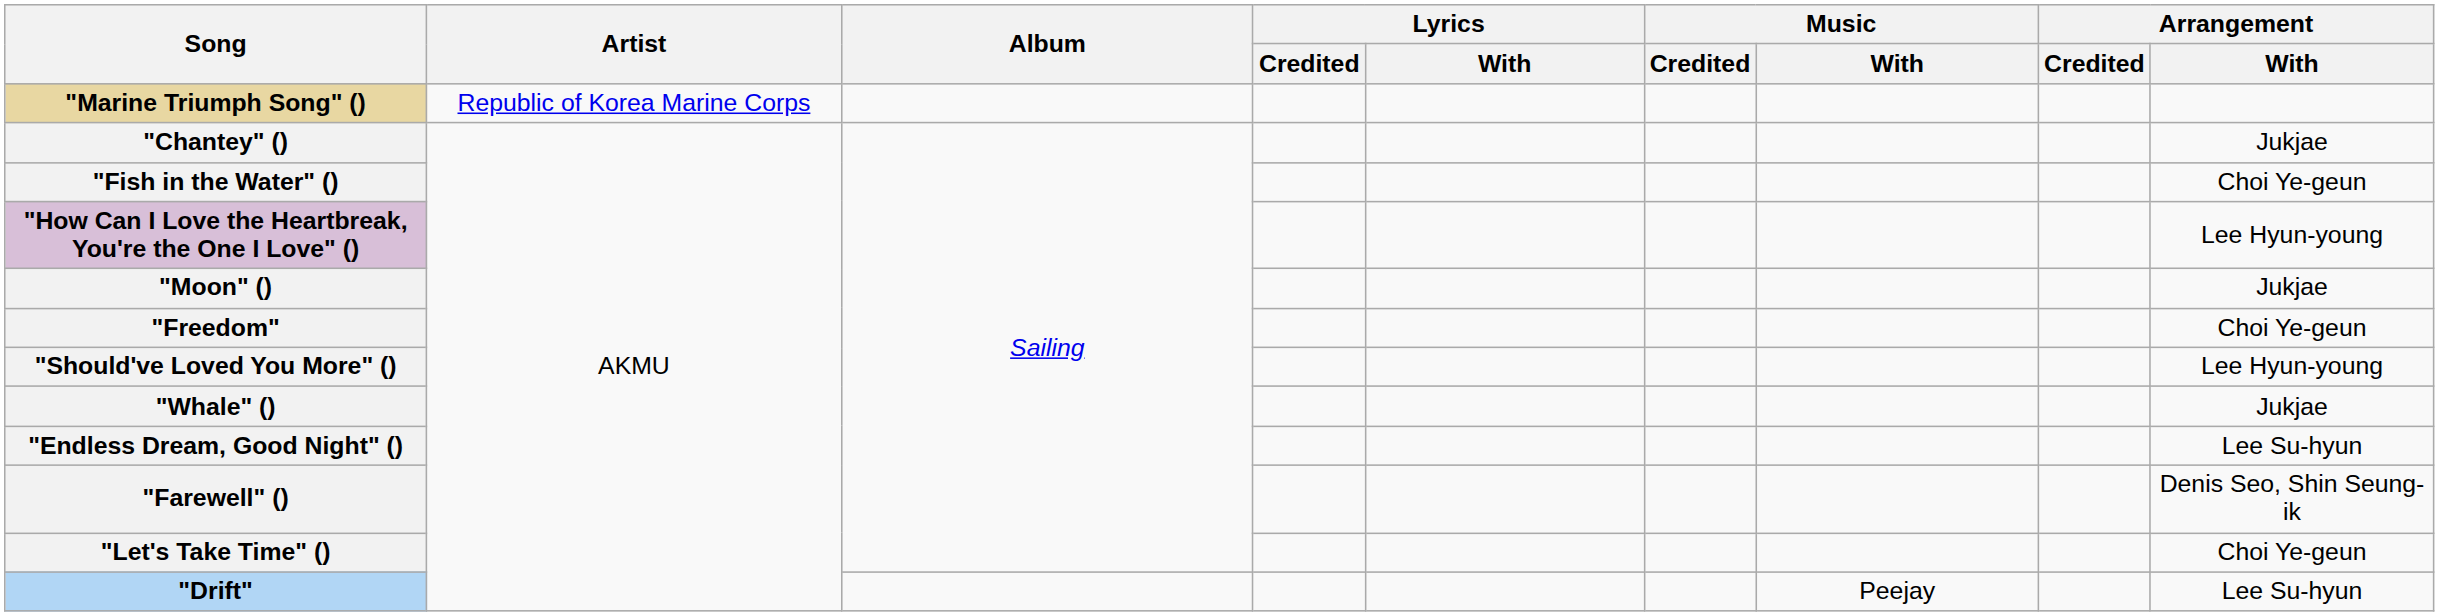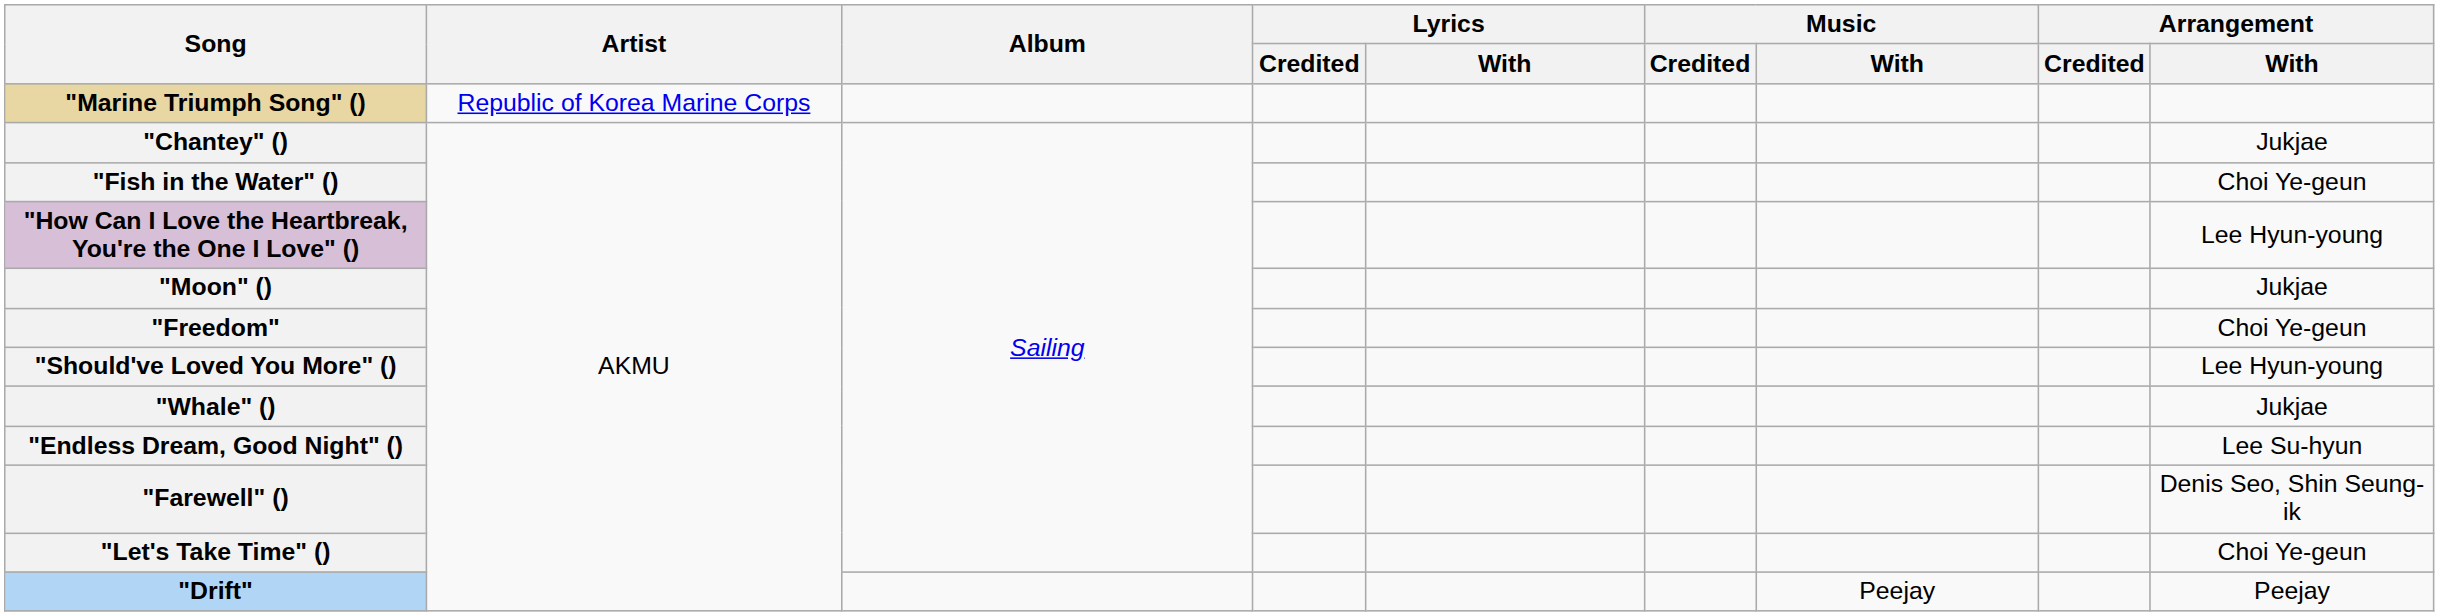(2292, 591) Lee Su-hyun -> (2292, 591) Peejay
